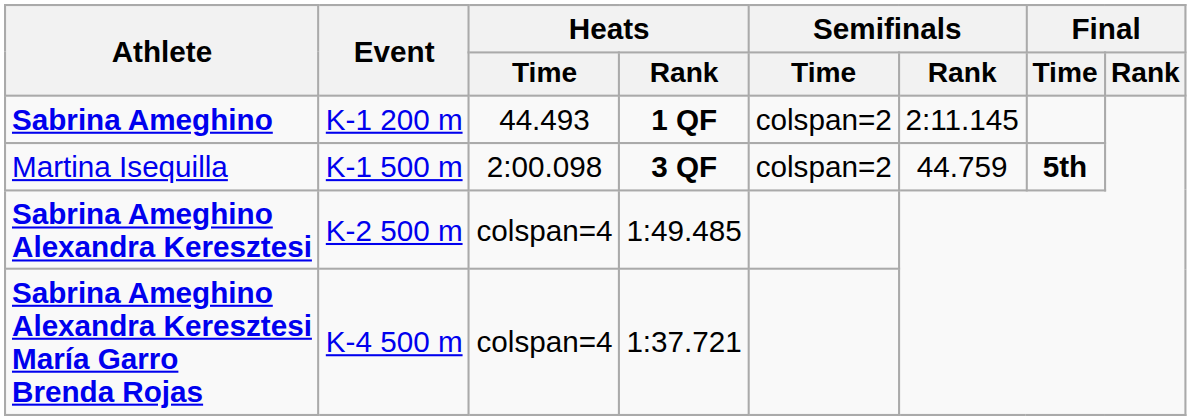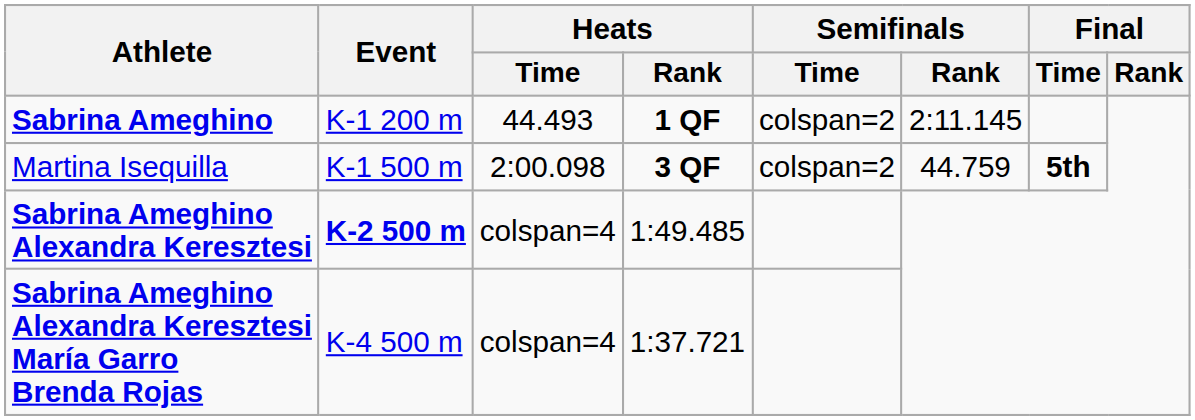(394, 230) normal -> (396, 230) bold
